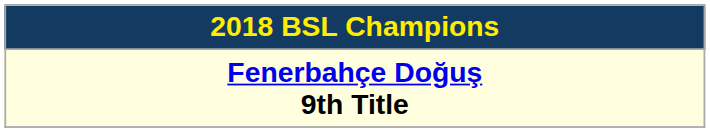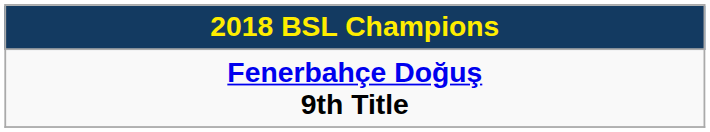(355, 87) lightyellow background -> (355, 87) no background
